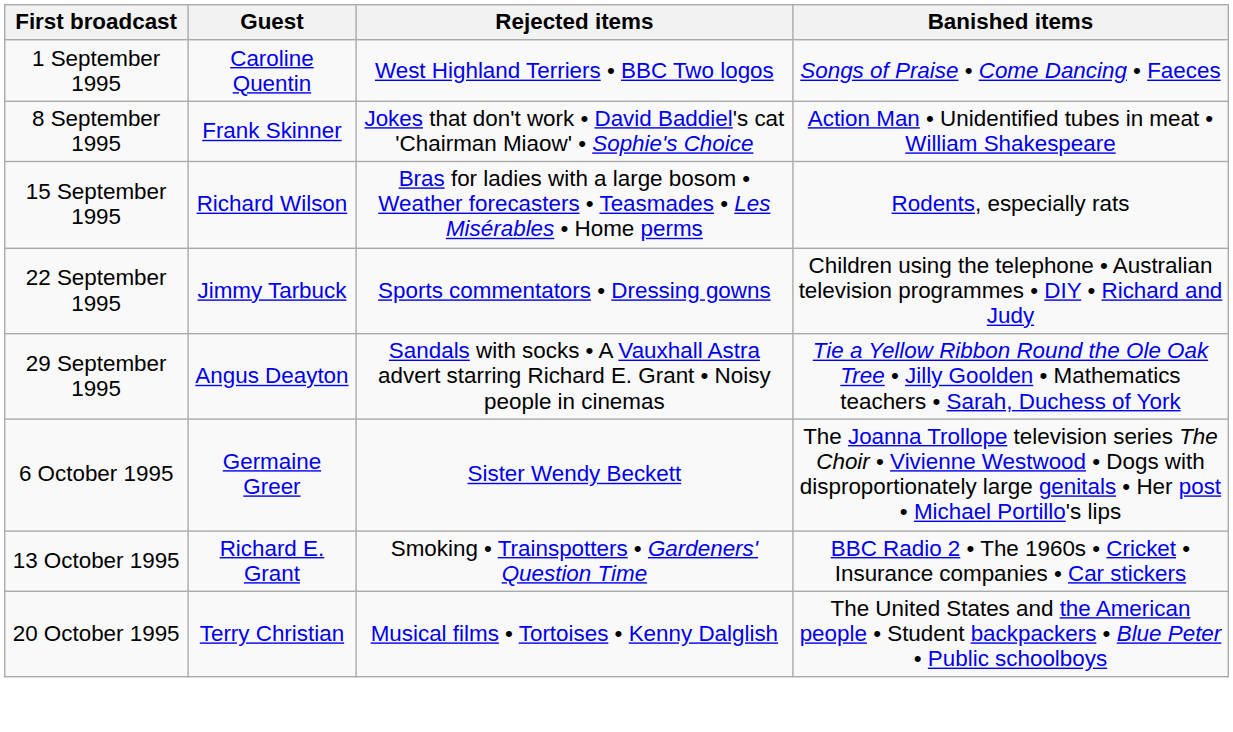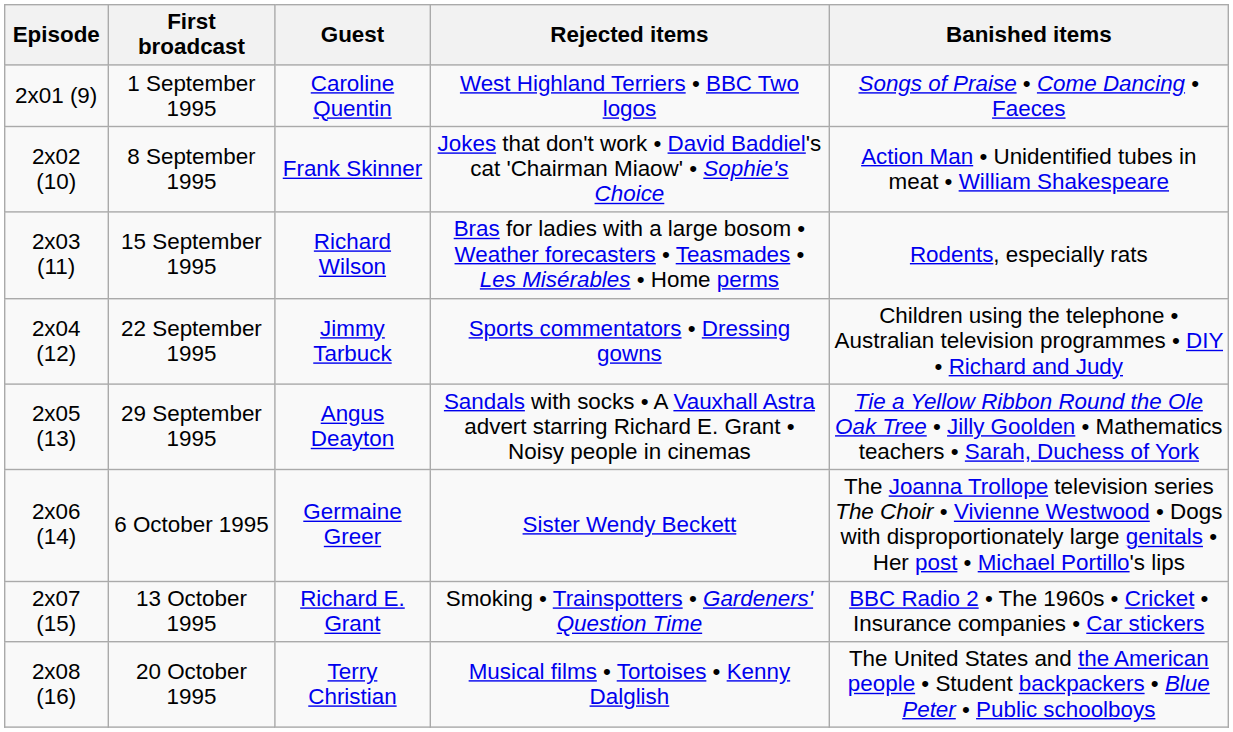+ column: (56, 34)
